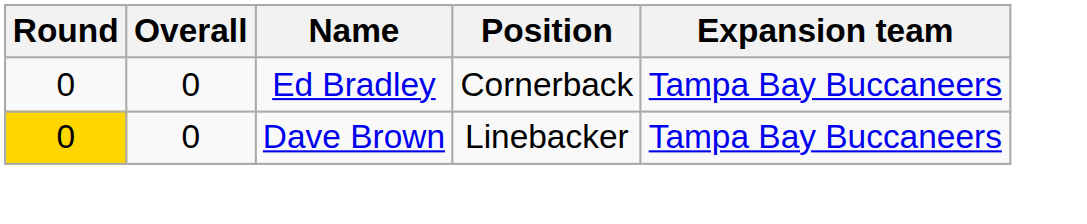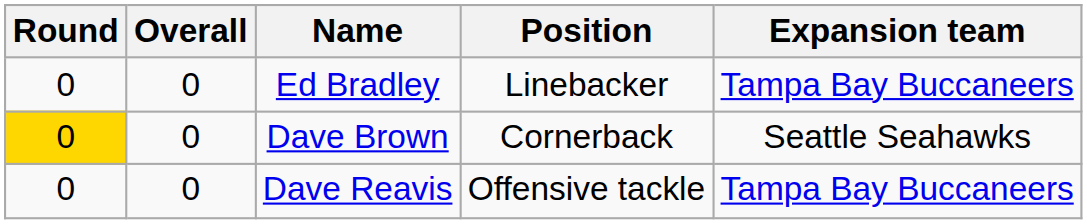(547, 84) Cornerback -> (586, 84) Linebacker
(547, 137) Linebacker -> (587, 137) Cornerback
(825, 137) Tampa Bay Buccaneers -> (897, 137) Seattle Seahawks
+ row: (358, 190)
